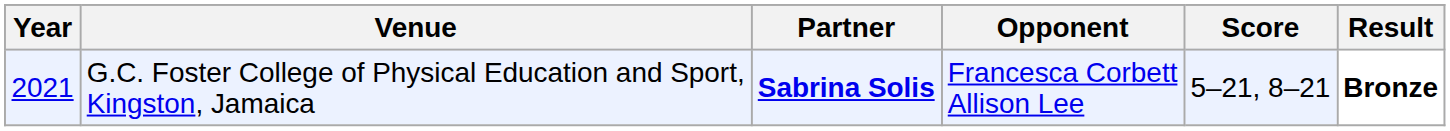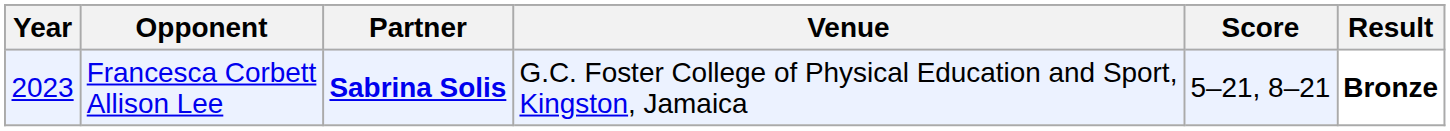columns swapped: (416, 27) <-> (1063, 27)
(43, 87) 2021 -> (43, 87) 2023
